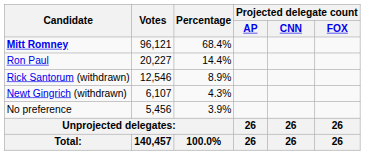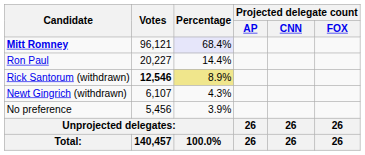(217, 45) no background -> (217, 45) lavender background
(156, 77) normal -> (156, 77) bold
(220, 77) no background -> (220, 77) khaki background
